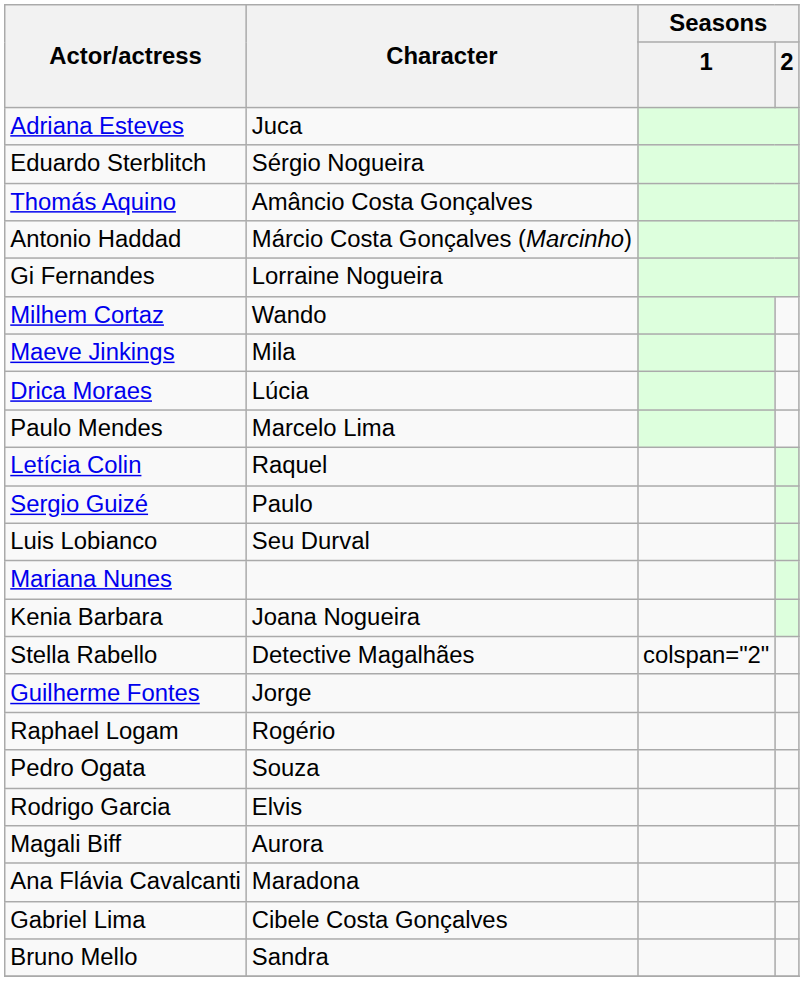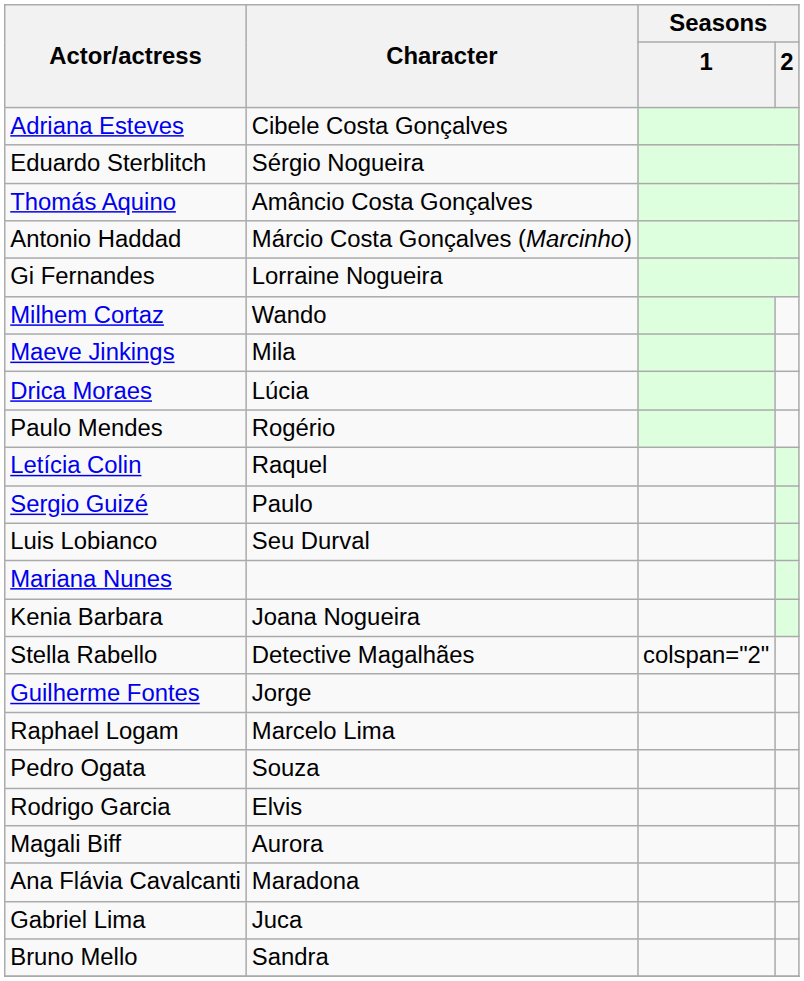(277, 125) Juca -> (380, 125) Cibele Costa Gonçalves
(323, 428) Marcelo Lima -> (294, 428) Rogério
(294, 730) Rogério -> (323, 730) Marcelo Lima
(380, 919) Cibele Costa Gonçalves -> (277, 919) Juca
